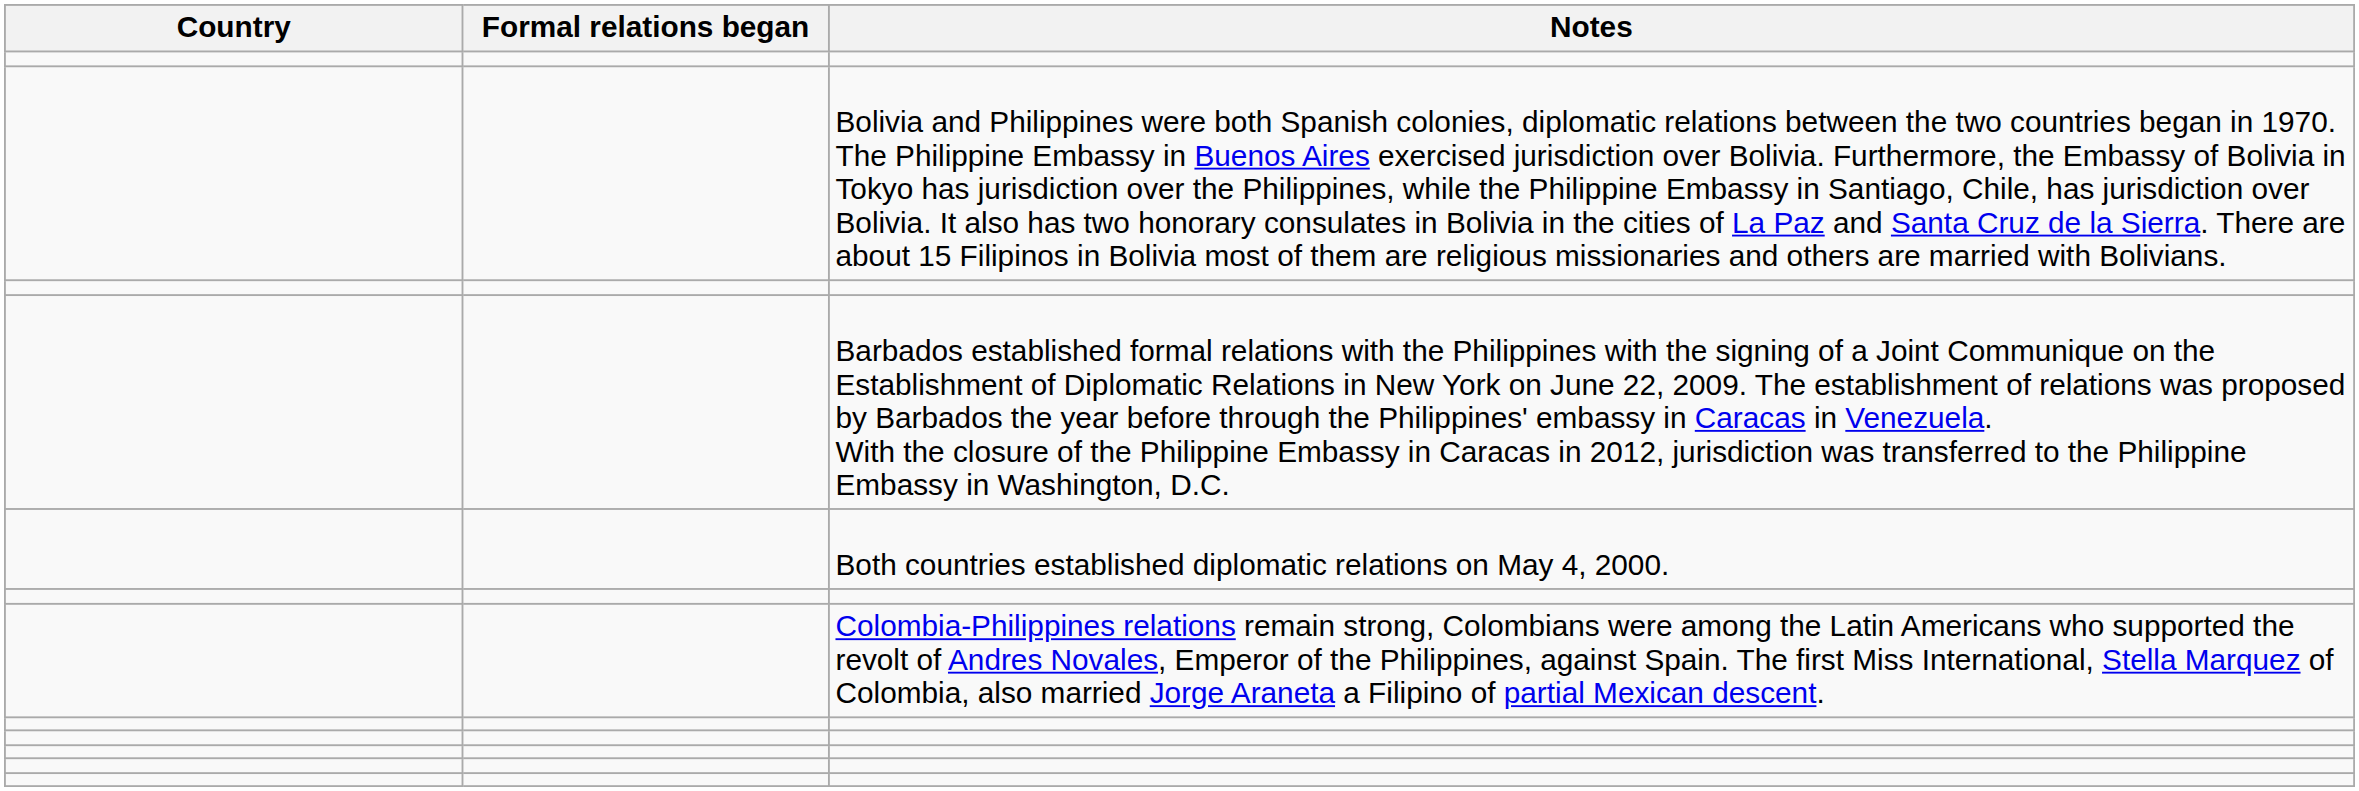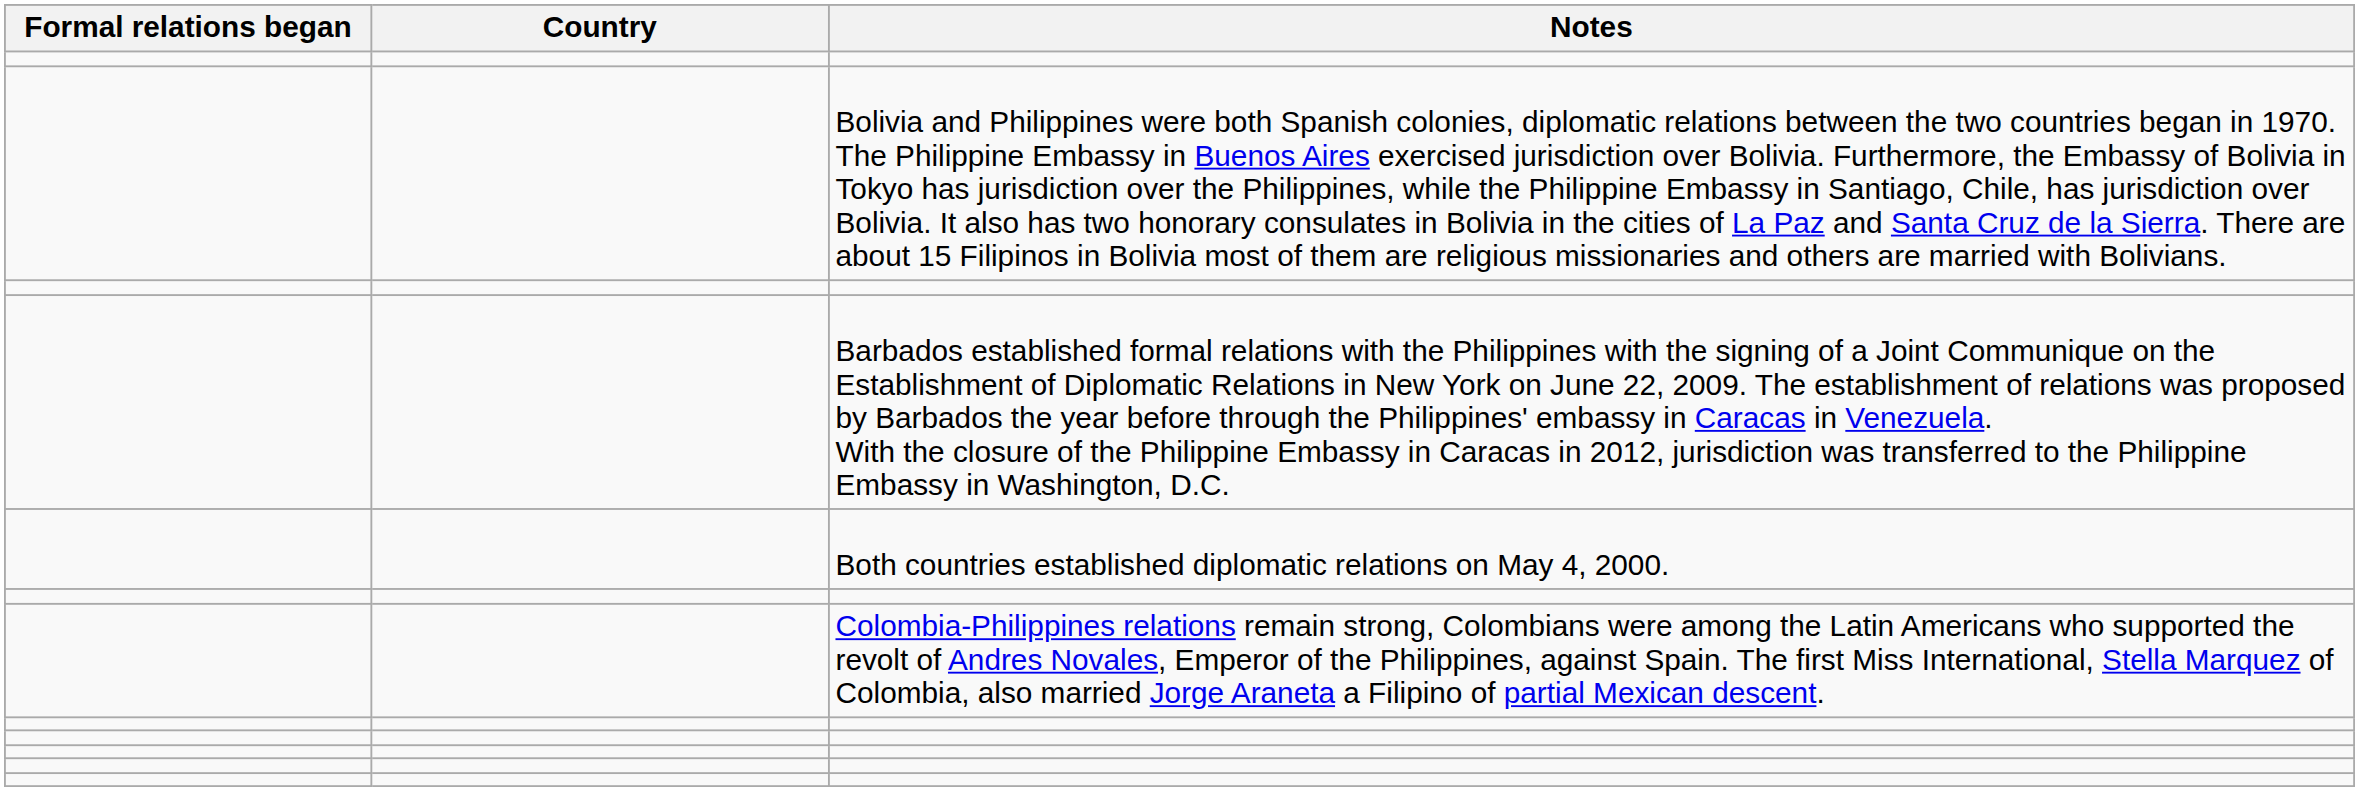columns swapped: (234, 28) <-> (646, 28)
